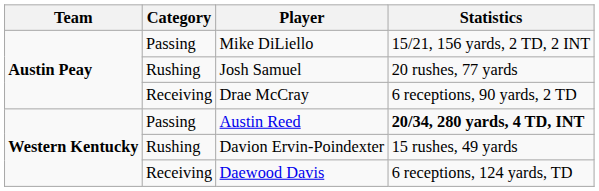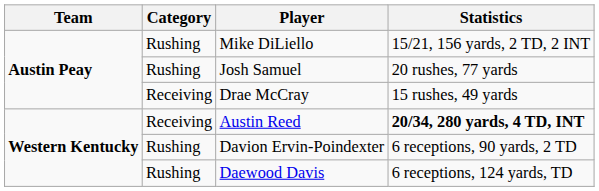(171, 43) Passing -> (173, 43) Rushing
(484, 95) 6 receptions, 90 yards, 2 TD -> (455, 95) 15 rushes, 49 yards
(171, 121) Passing -> (179, 121) Receiving
(455, 147) 15 rushes, 49 yards -> (484, 147) 6 receptions, 90 yards, 2 TD
(179, 173) Receiving -> (173, 173) Rushing
